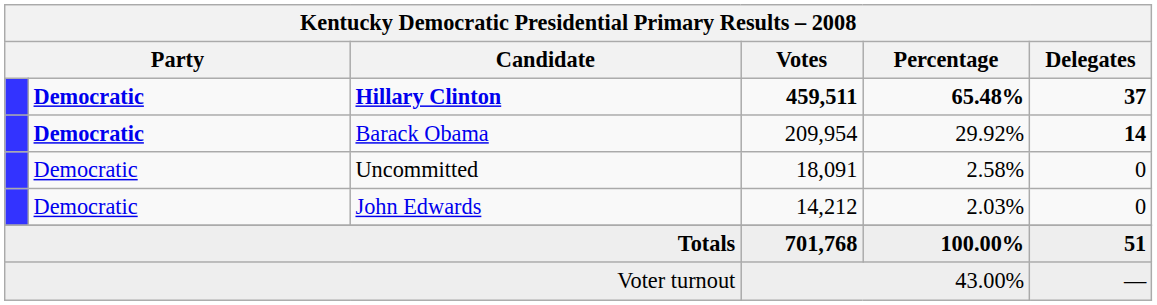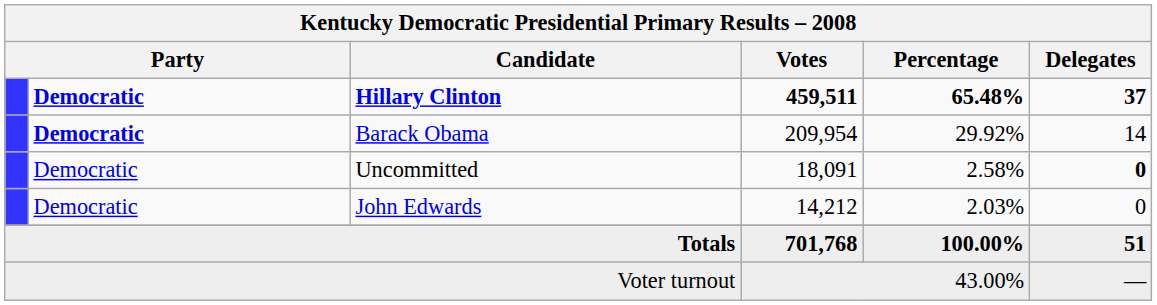(1135, 133) bold -> (1135, 133) normal
(1141, 170) normal -> (1141, 170) bold
